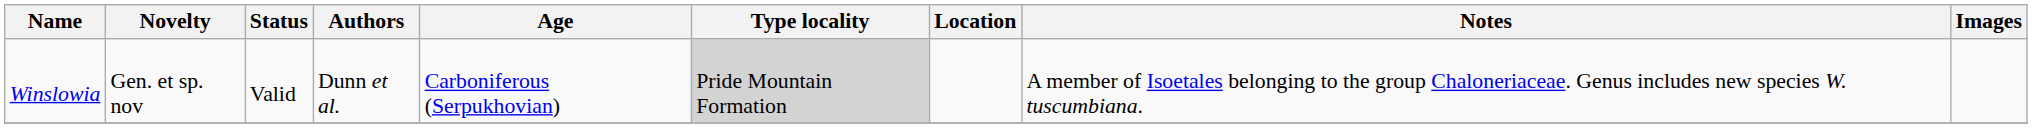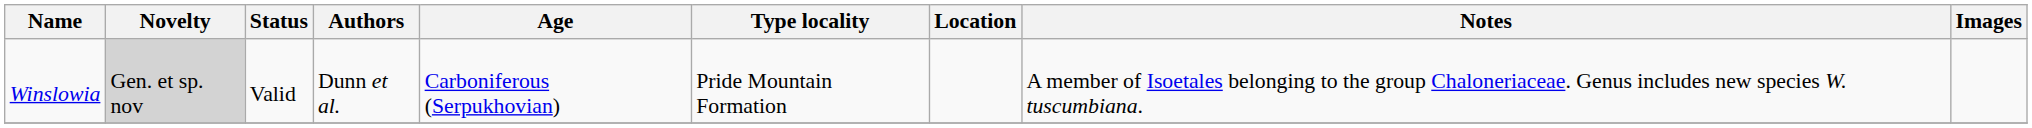(157, 92) no background -> (157, 92) lightgrey background
(764, 92) lightgrey background -> (764, 92) no background
